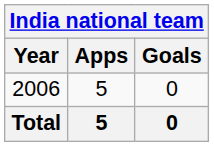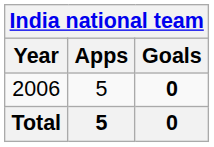(172, 89) normal -> (172, 89) bold
